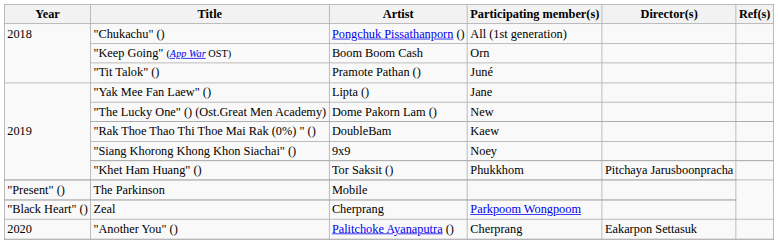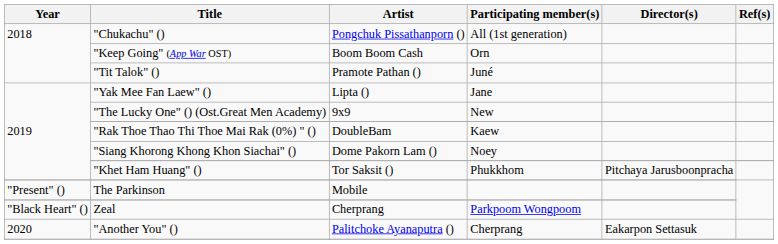(384, 111) Dome Pakorn Lam () -> (341, 111) 9x9
(341, 151) 9x9 -> (384, 151) Dome Pakorn Lam ()
